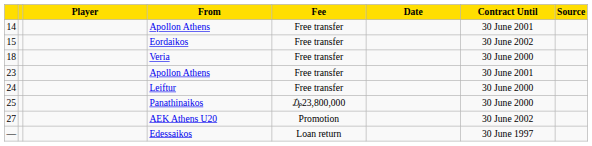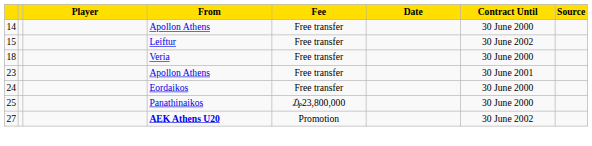(508, 27) 30 June 2001 -> (508, 27) 30 June 2000
(169, 42) Eordaikos -> (163, 42) Leiftur
(163, 88) Leiftur -> (169, 88) Eordaikos
(183, 118) normal -> (185, 118) bold
- row: (11, 133)
